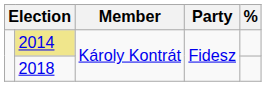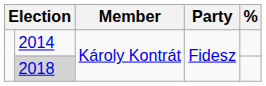(36, 42) khaki background -> (36, 42) no background
(36, 68) no background -> (36, 68) lightgrey background
